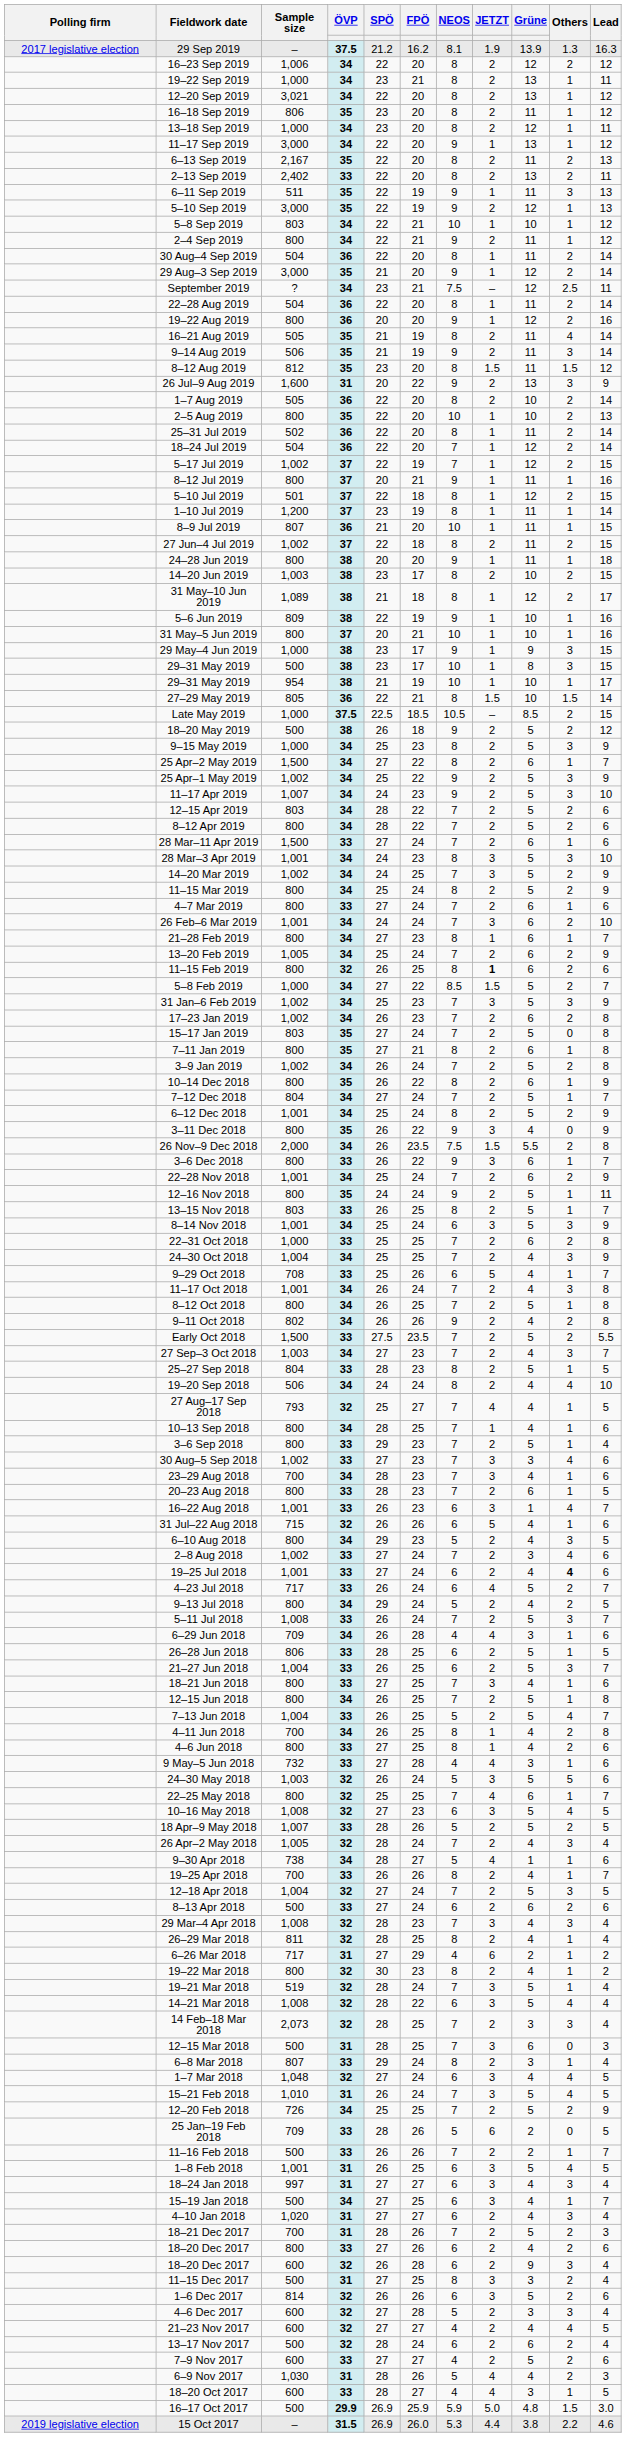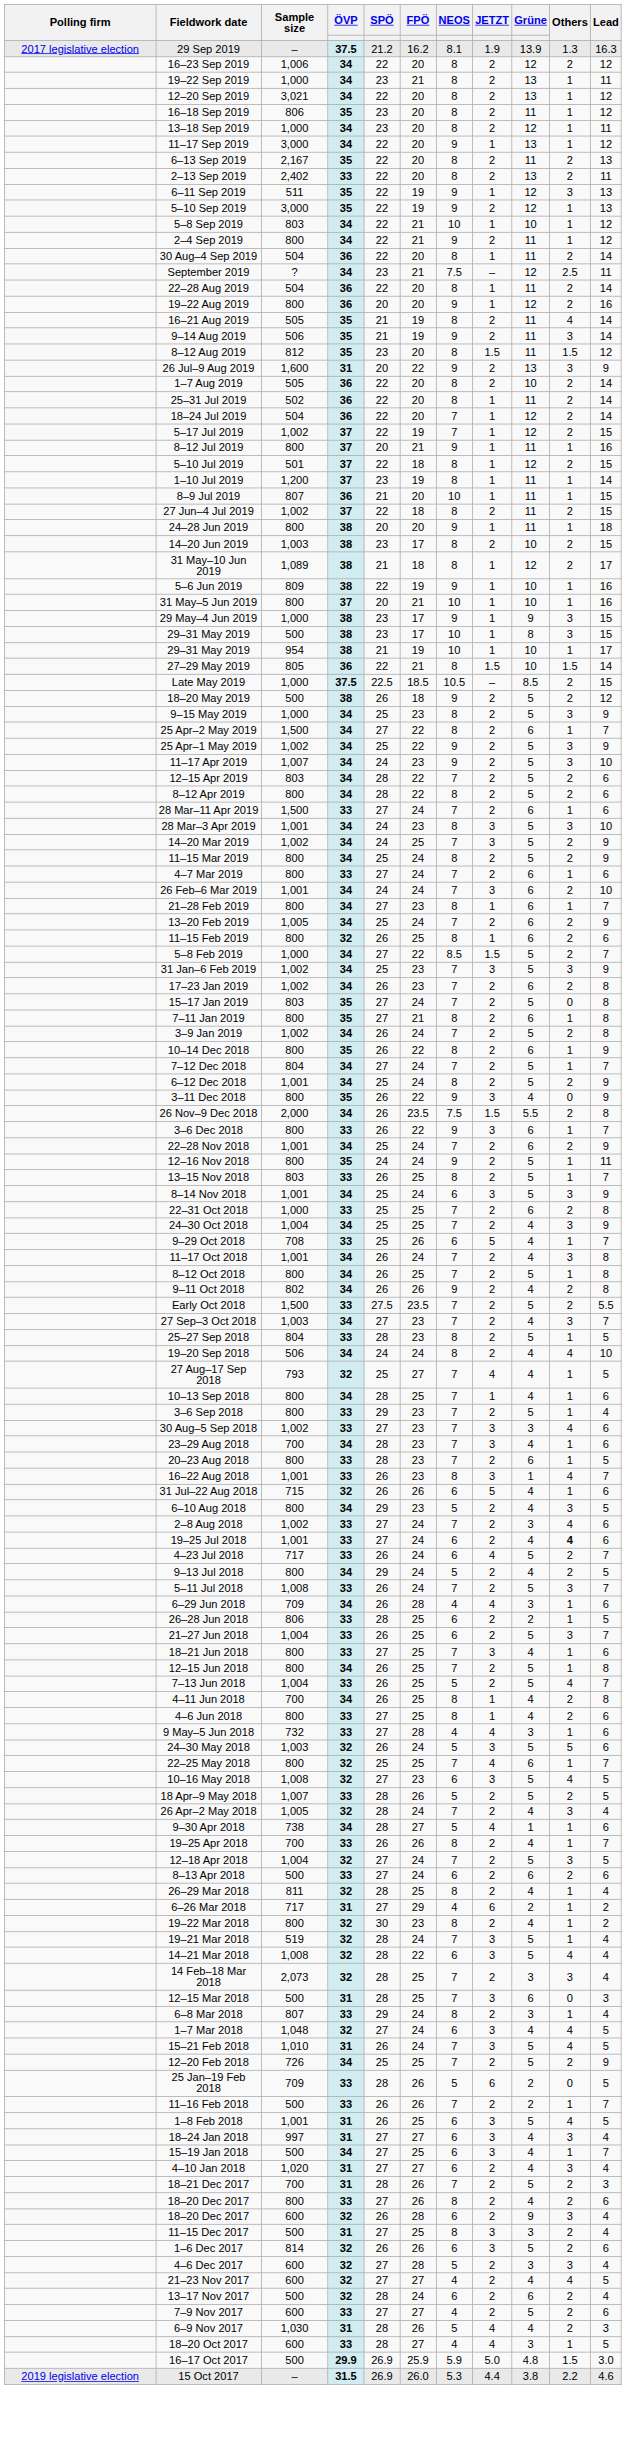(531, 193) 11 -> (531, 193) 12
- row: (209, 272)
- row: (209, 416)
(454, 826) 7 -> (454, 795) 8
(492, 970) bold -> (492, 938) normal
(454, 1508) 6 -> (454, 1476) 8
(531, 1652) 5 -> (531, 1620) 2
- row: (209, 1924)
(454, 2249) 6 -> (454, 2201) 8
